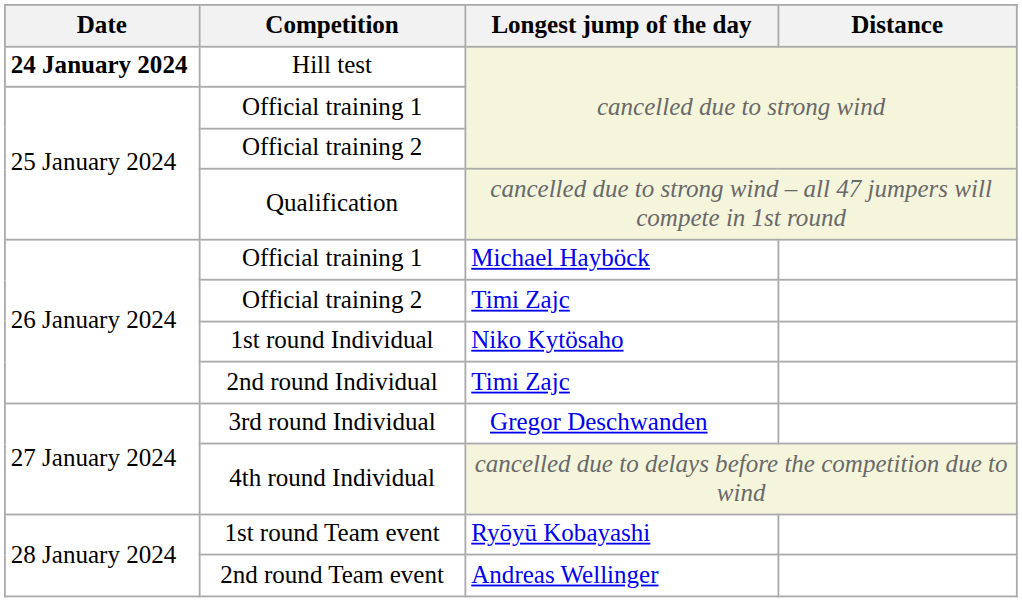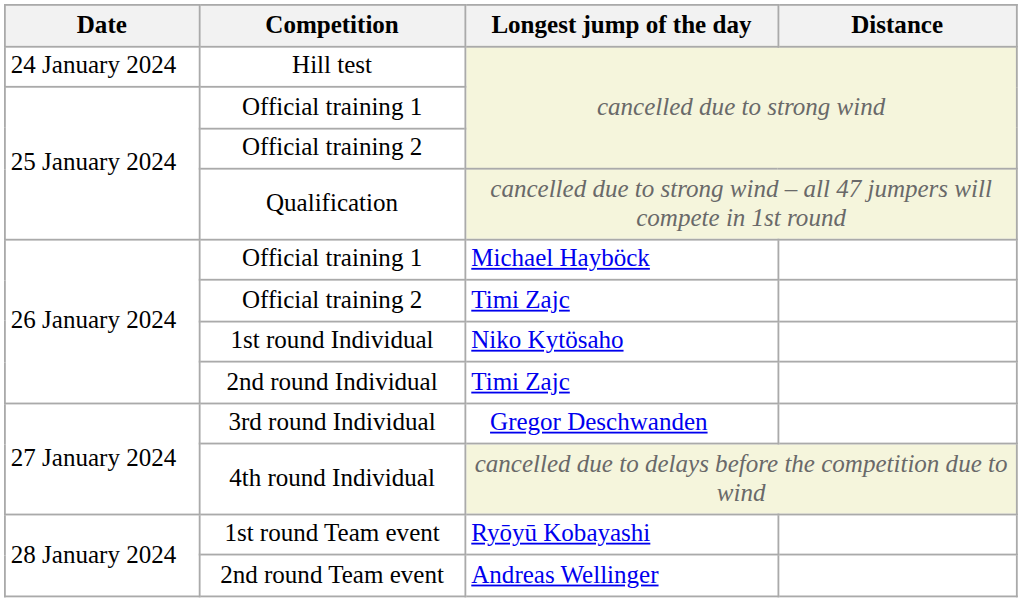(99, 65) bold -> (94, 65) normal
